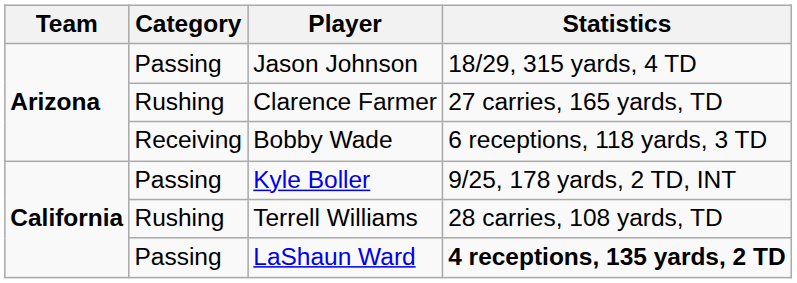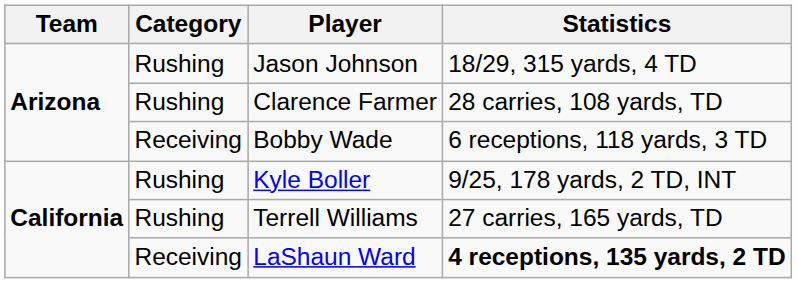(178, 63) Passing -> (179, 63) Rushing
(585, 102) 27 carries, 165 yards, TD -> (585, 102) 28 carries, 108 yards, TD
(178, 179) Passing -> (179, 179) Rushing
(585, 218) 28 carries, 108 yards, TD -> (585, 218) 27 carries, 165 yards, TD
(178, 257) Passing -> (188, 257) Receiving
